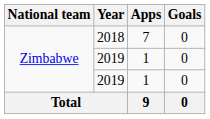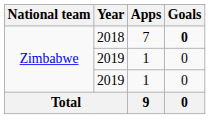(185, 37) normal -> (185, 37) bold
